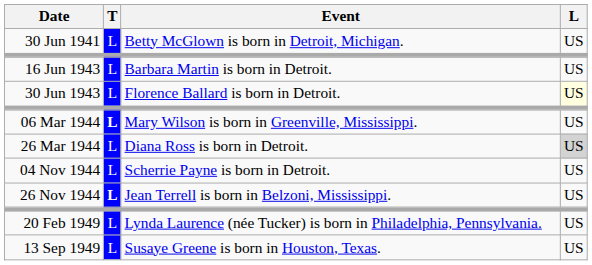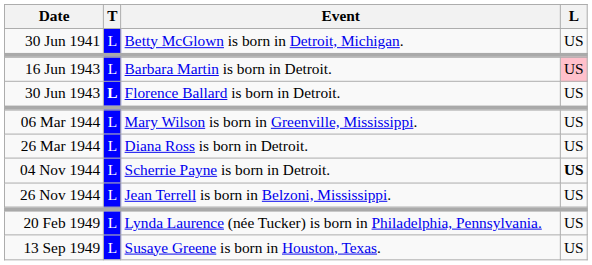(574, 69) no background -> (574, 69) pink background
(112, 93) normal -> (112, 93) bold
(574, 93) lightyellow background -> (574, 93) no background
(112, 121) bold -> (112, 121) normal
(574, 146) lightgrey background -> (574, 146) no background
(574, 170) normal -> (574, 170) bold
(112, 194) bold -> (112, 194) normal
